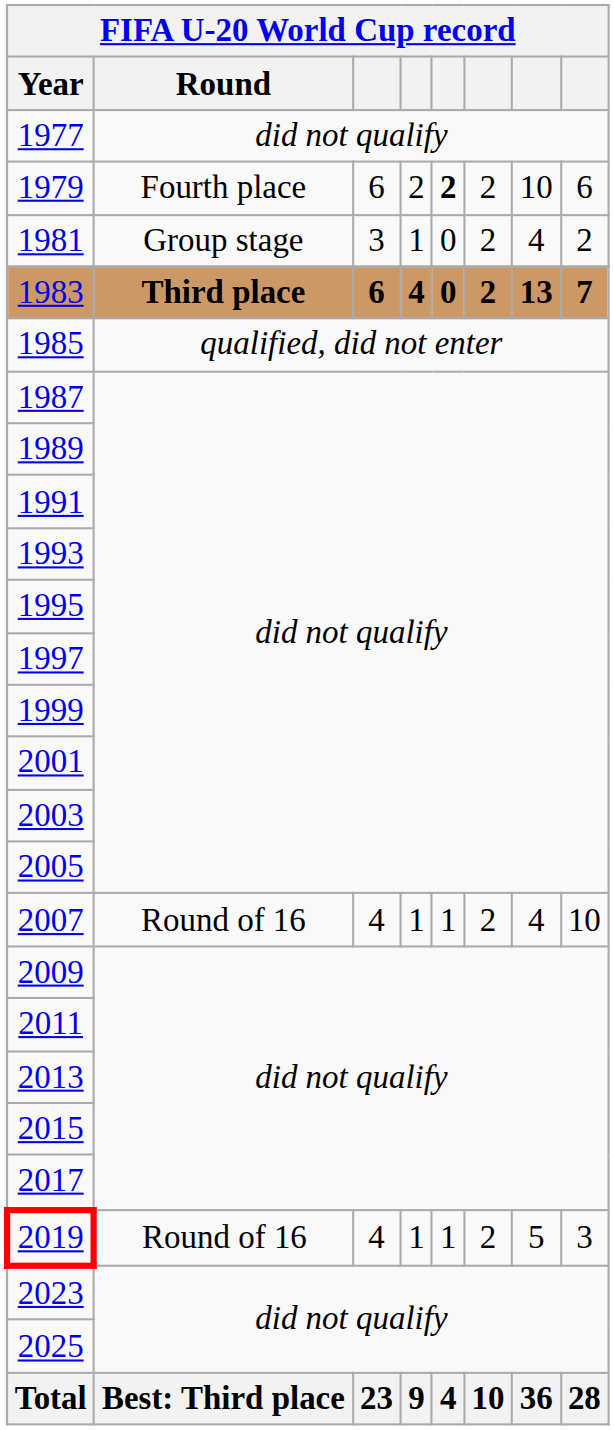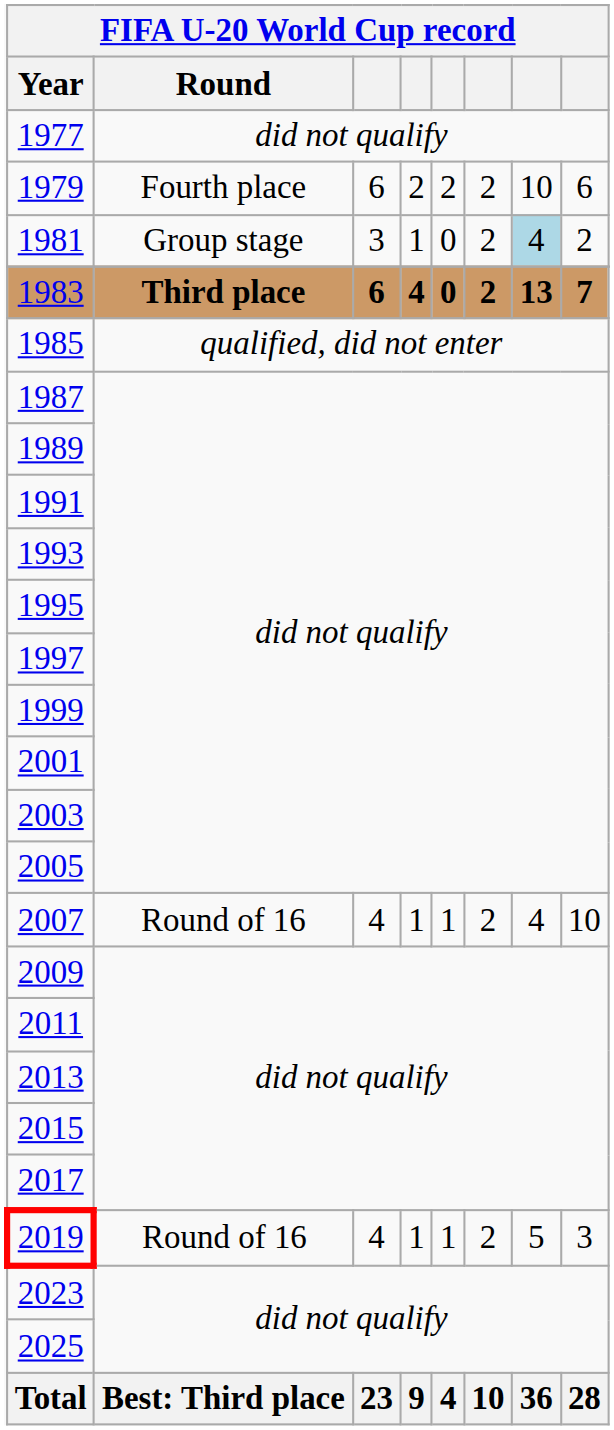(448, 187) bold -> (448, 187) normal
(536, 239) no background -> (536, 239) lightblue background
